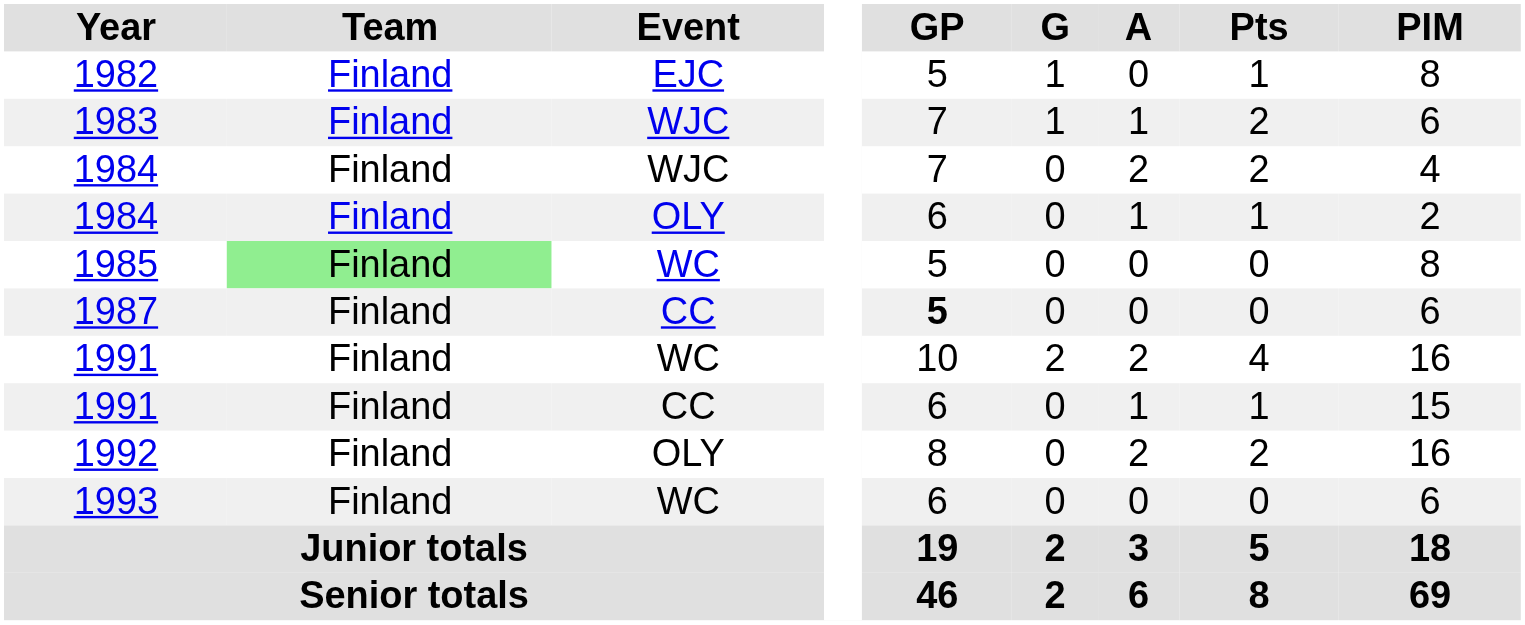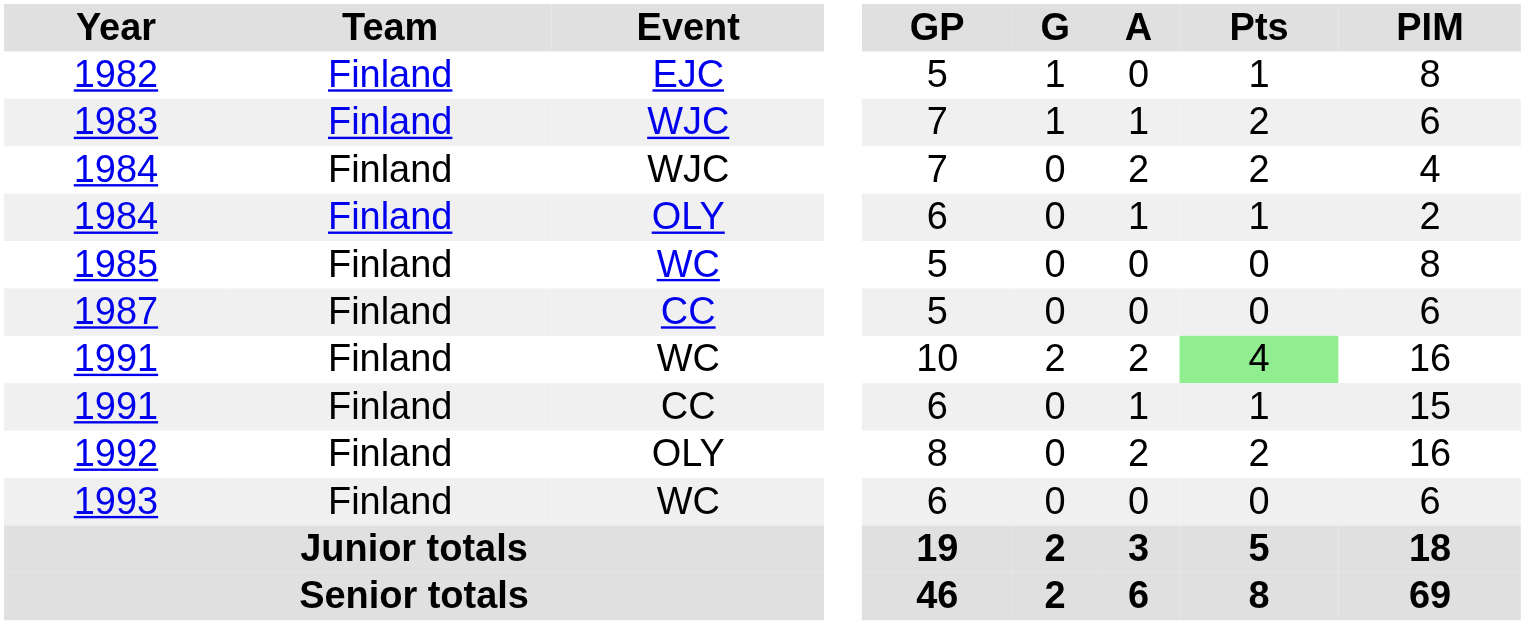(390, 264) lightgreen background -> (390, 264) no background
(937, 311) bold -> (937, 311) normal
(1259, 358) no background -> (1259, 358) lightgreen background
